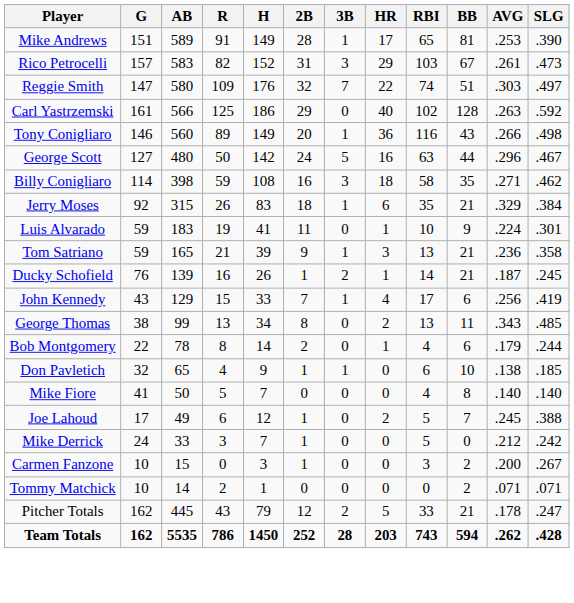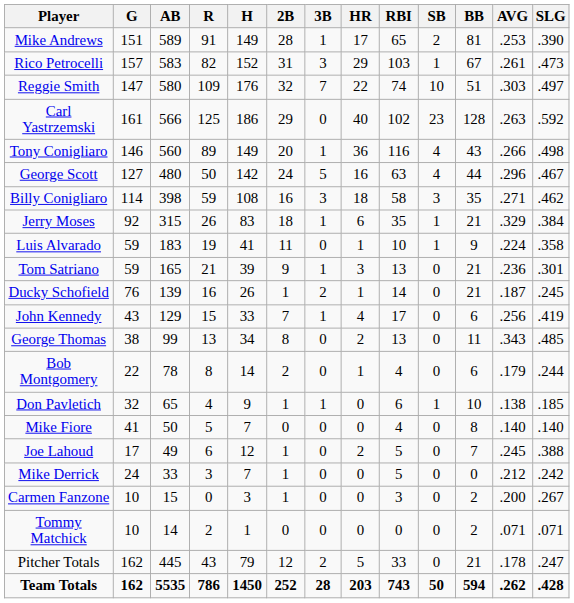+ column: (437, 16)
(549, 228) .301 -> (551, 245) .358
(549, 252) .358 -> (551, 269) .301
